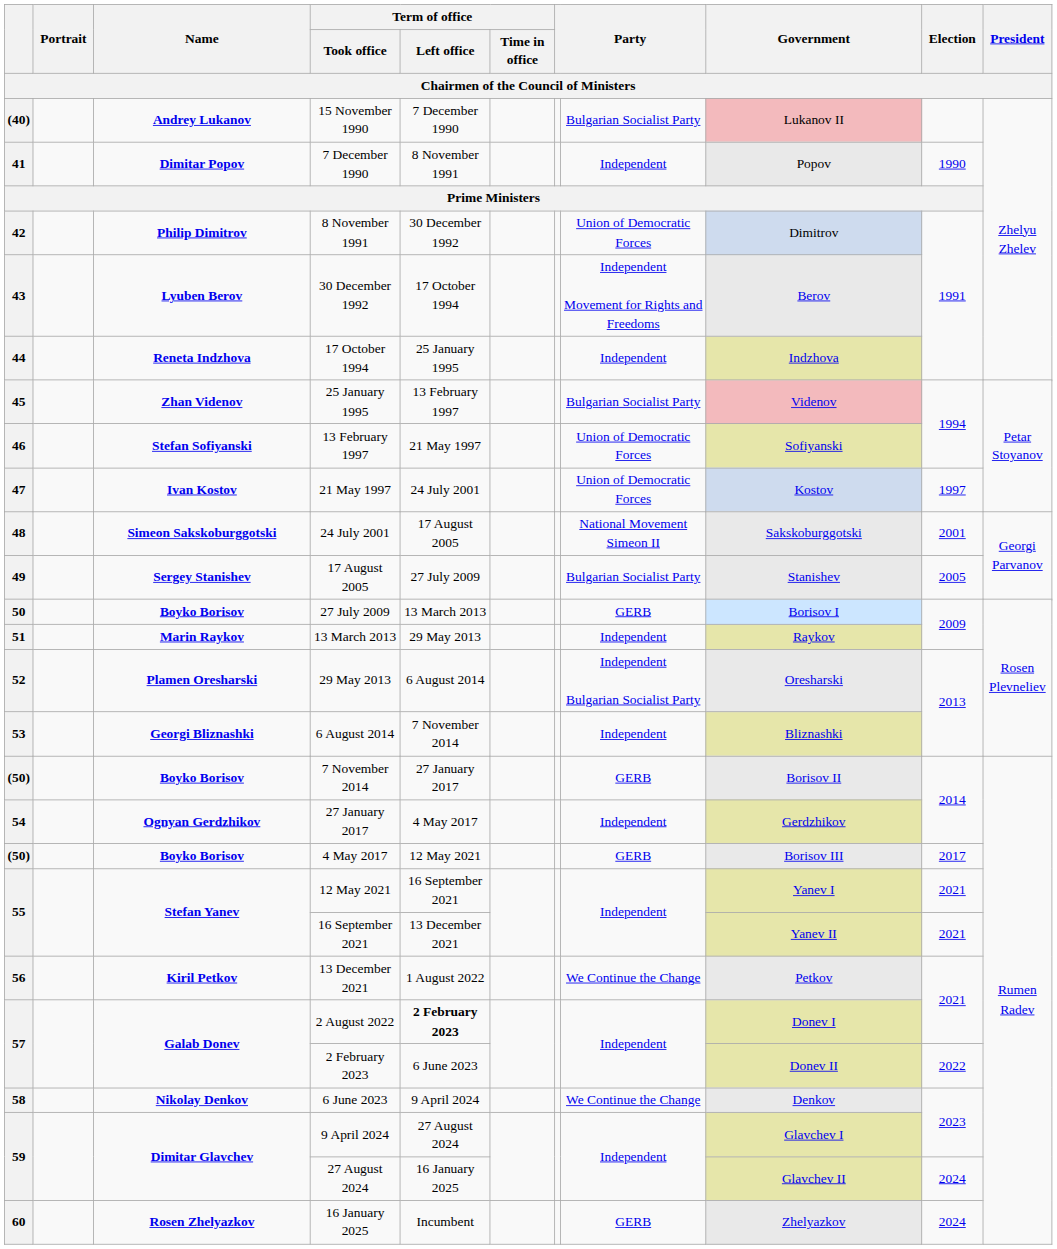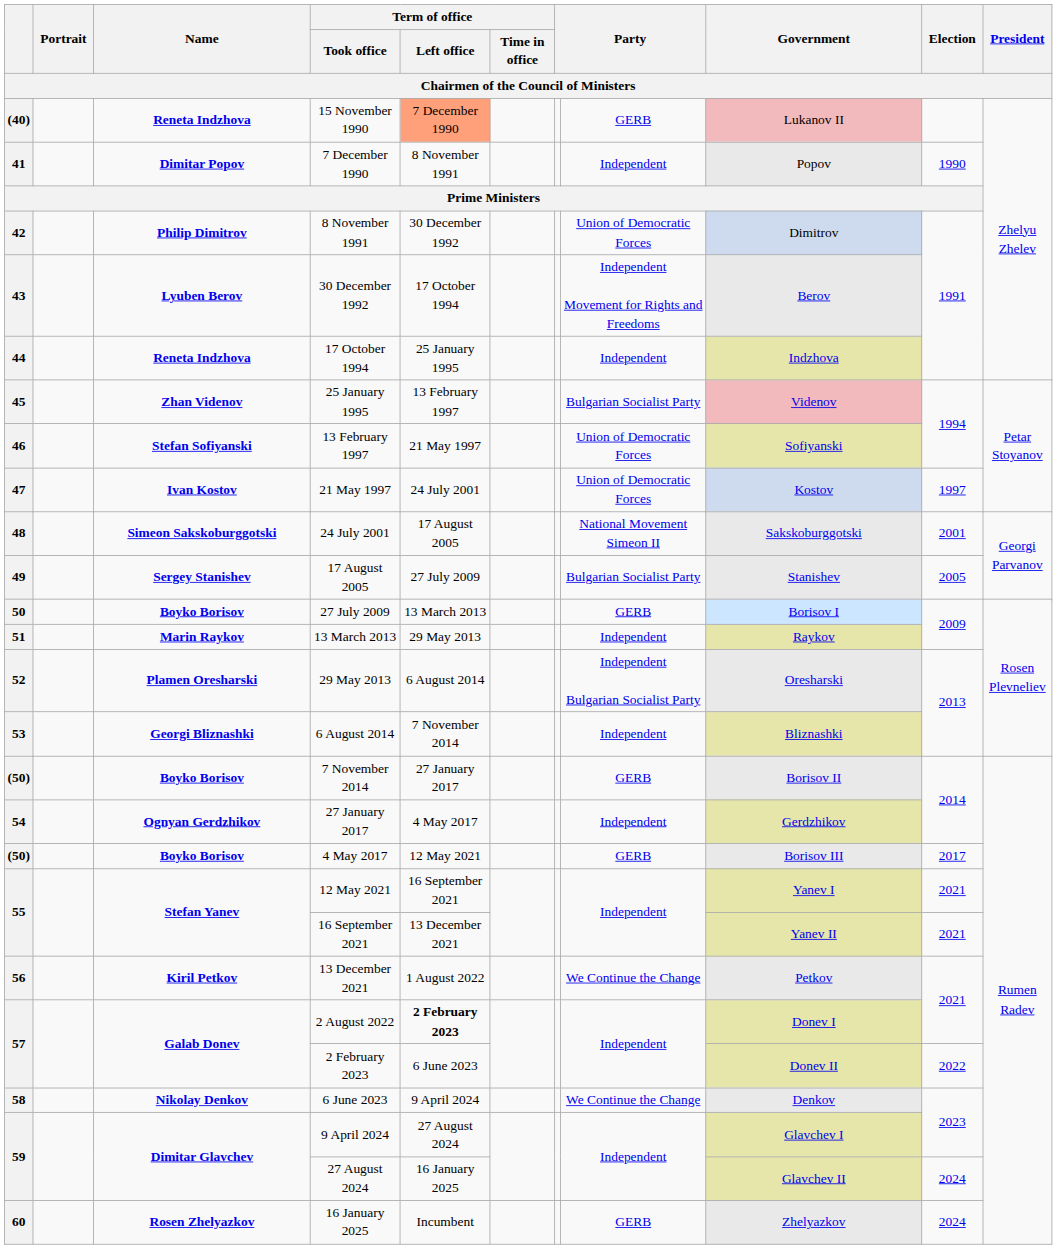(202, 120) Andrey Lukanov -> (202, 120) Reneta Indzhova
(445, 120) no background -> (445, 120) lightsalmon background
(633, 120) Bulgarian Socialist Party -> (633, 120) GERB
